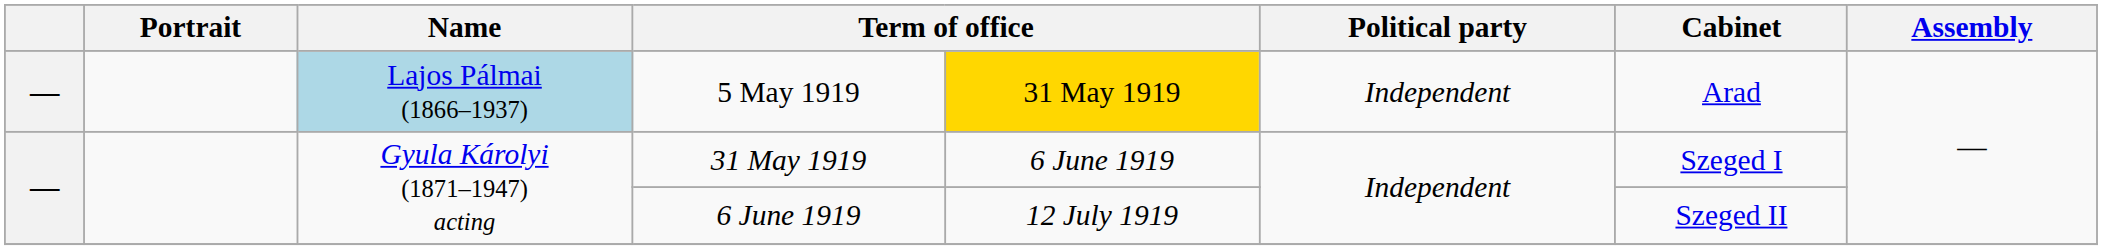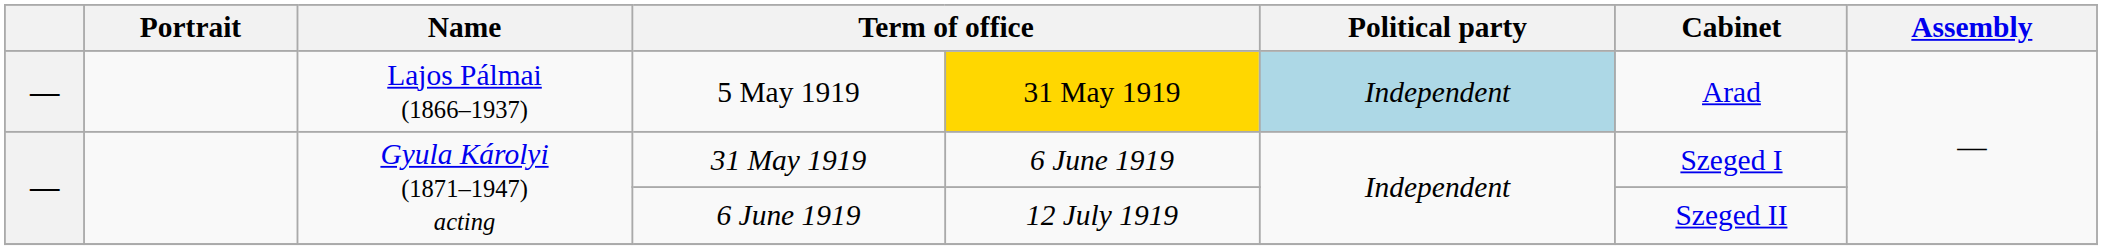(465, 91) lightblue background -> (465, 91) no background
(1438, 91) no background -> (1438, 91) lightblue background
